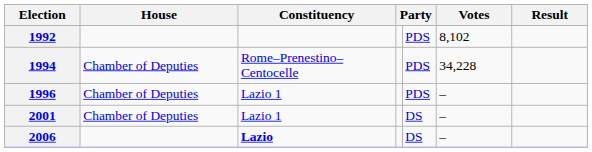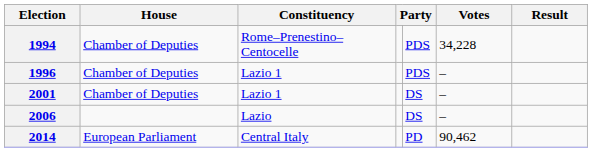- row: (42, 36)
(257, 136) bold -> (256, 115) normal
+ row: (42, 136)
